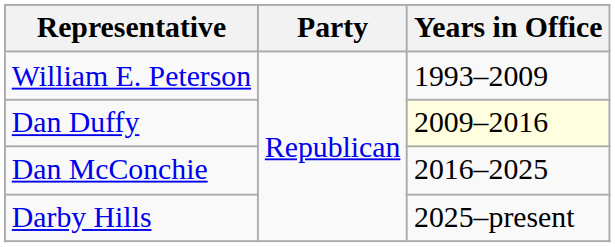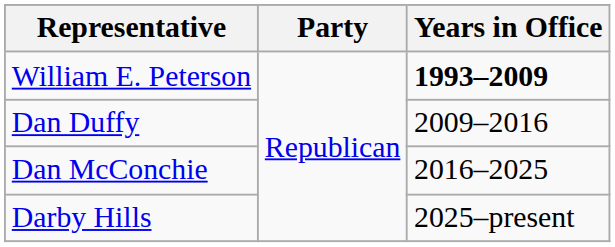(481, 75) normal -> (481, 75) bold
(481, 122) lightyellow background -> (481, 122) no background
